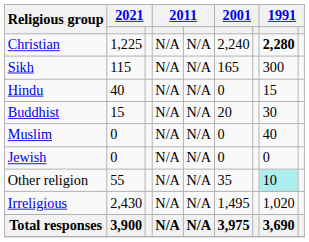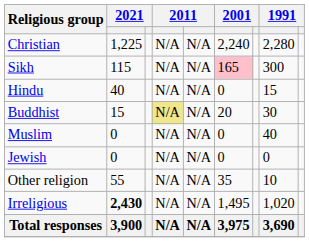(279, 44) bold -> (279, 44) normal
(228, 67) no background -> (228, 67) pink background
(168, 112) no background -> (168, 112) khaki background
(270, 180) paleturquoise background -> (270, 180) no background
(126, 203) normal -> (126, 203) bold
